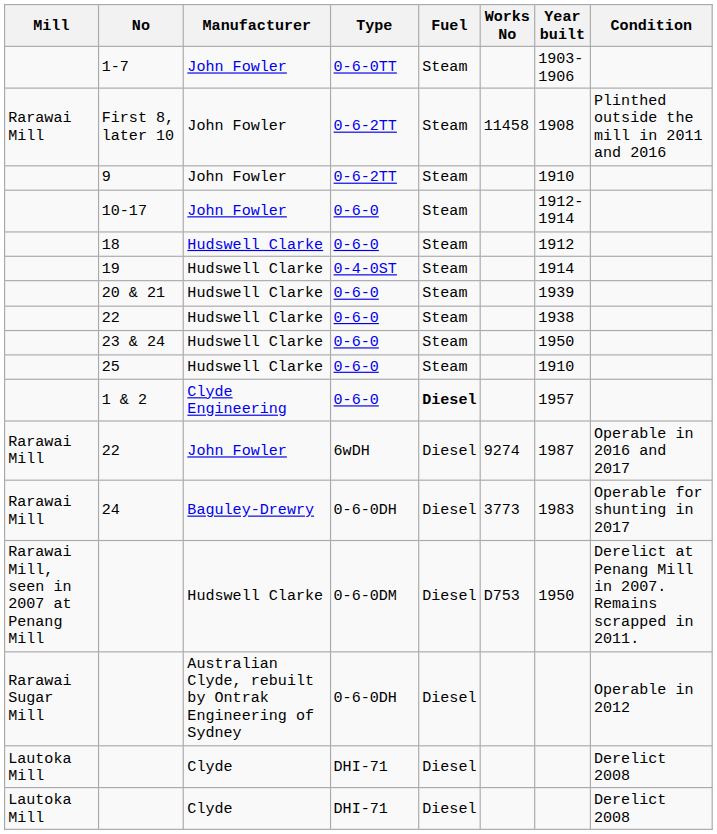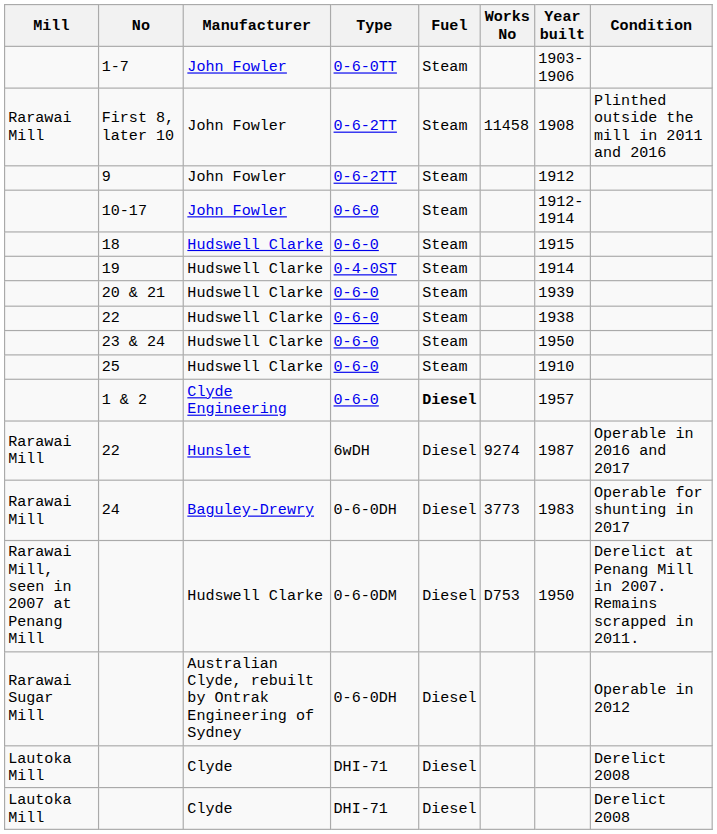(556, 178) 1910 -> (556, 178) 1912
(556, 244) 1912 -> (556, 244) 1915
(237, 451) John Fowler -> (219, 451) Hunslet
